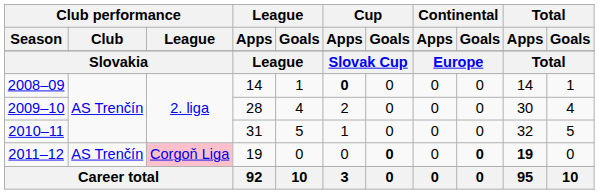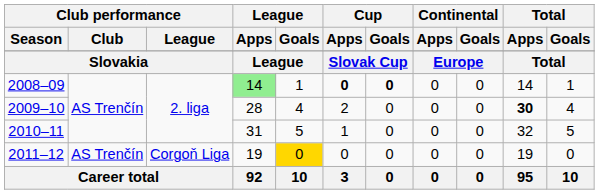(254, 85) no background -> (254, 85) lightgreen background
(390, 85) normal -> (390, 85) bold
(525, 108) normal -> (525, 108) bold
(190, 154) pink background -> (190, 154) no background
(299, 154) no background -> (299, 154) gold background
(390, 154) bold -> (390, 154) normal
(480, 154) bold -> (480, 154) normal
(525, 154) bold -> (525, 154) normal
